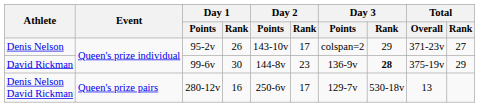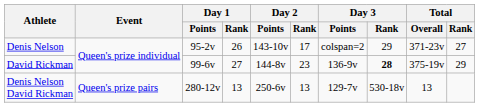(237, 64) 30 -> (237, 64) 27
(237, 88) 16 -> (237, 88) 13
(305, 88) 17 -> (305, 88) 13
